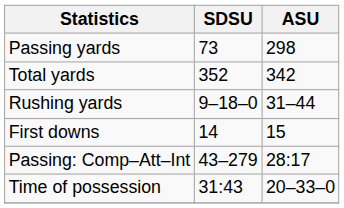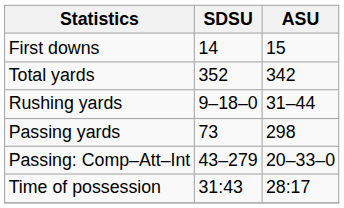rows swapped: (54, 132) <-> (64, 47)
(288, 160) 28:17 -> (301, 160) 20–33–0
(301, 188) 20–33–0 -> (288, 188) 28:17
